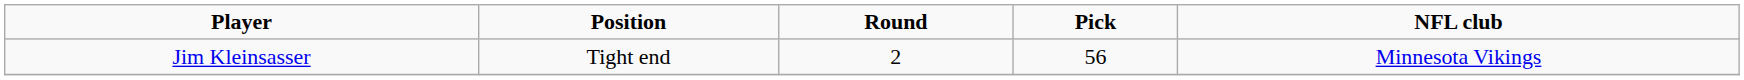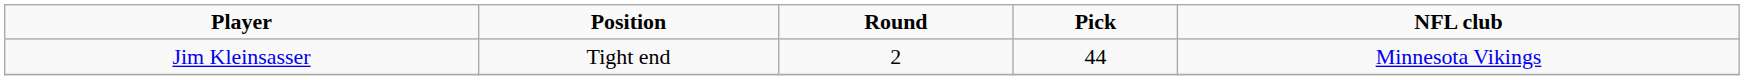(1095, 56) 56 -> (1095, 56) 44
